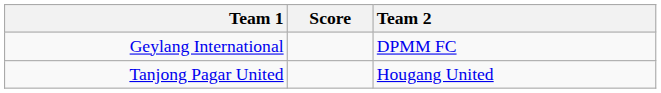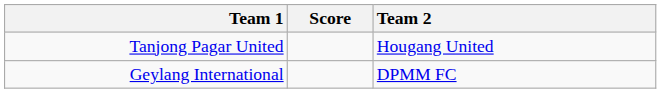rows swapped: (207, 74) <-> (207, 46)
